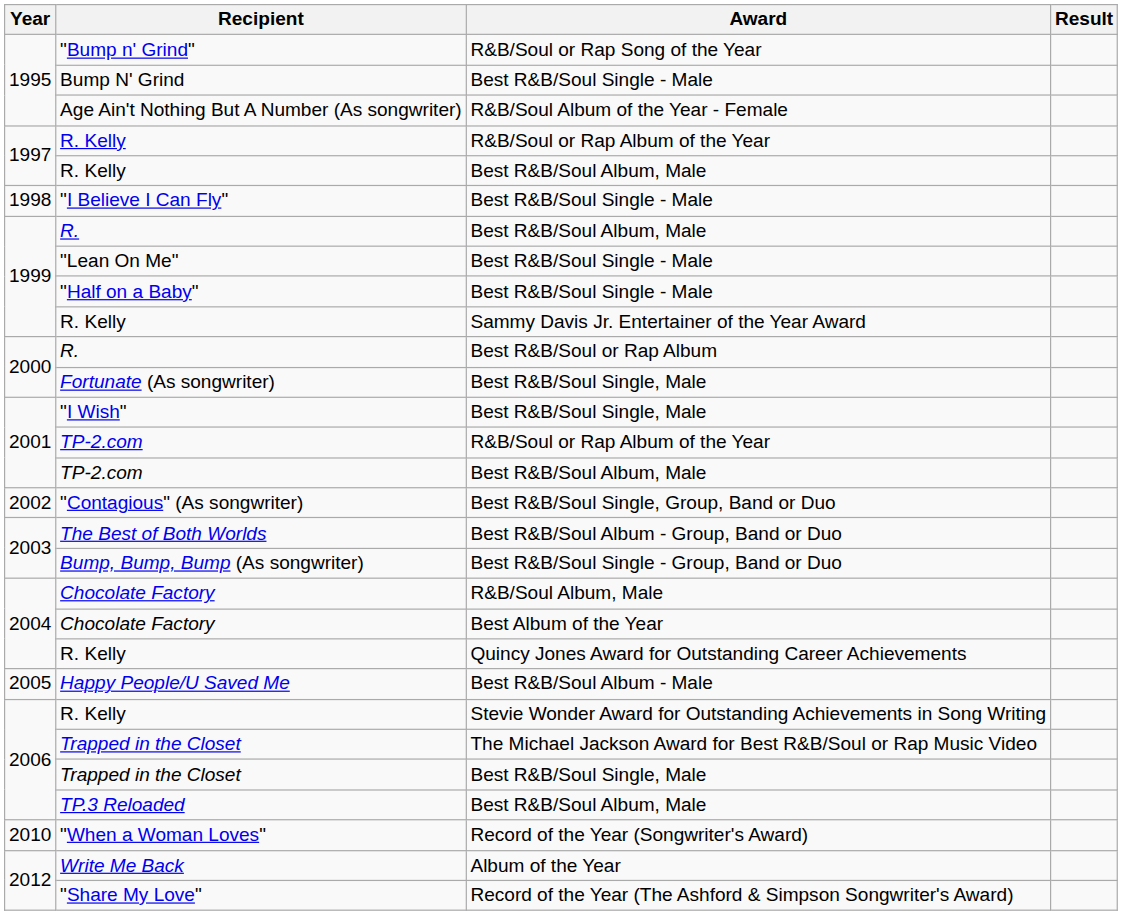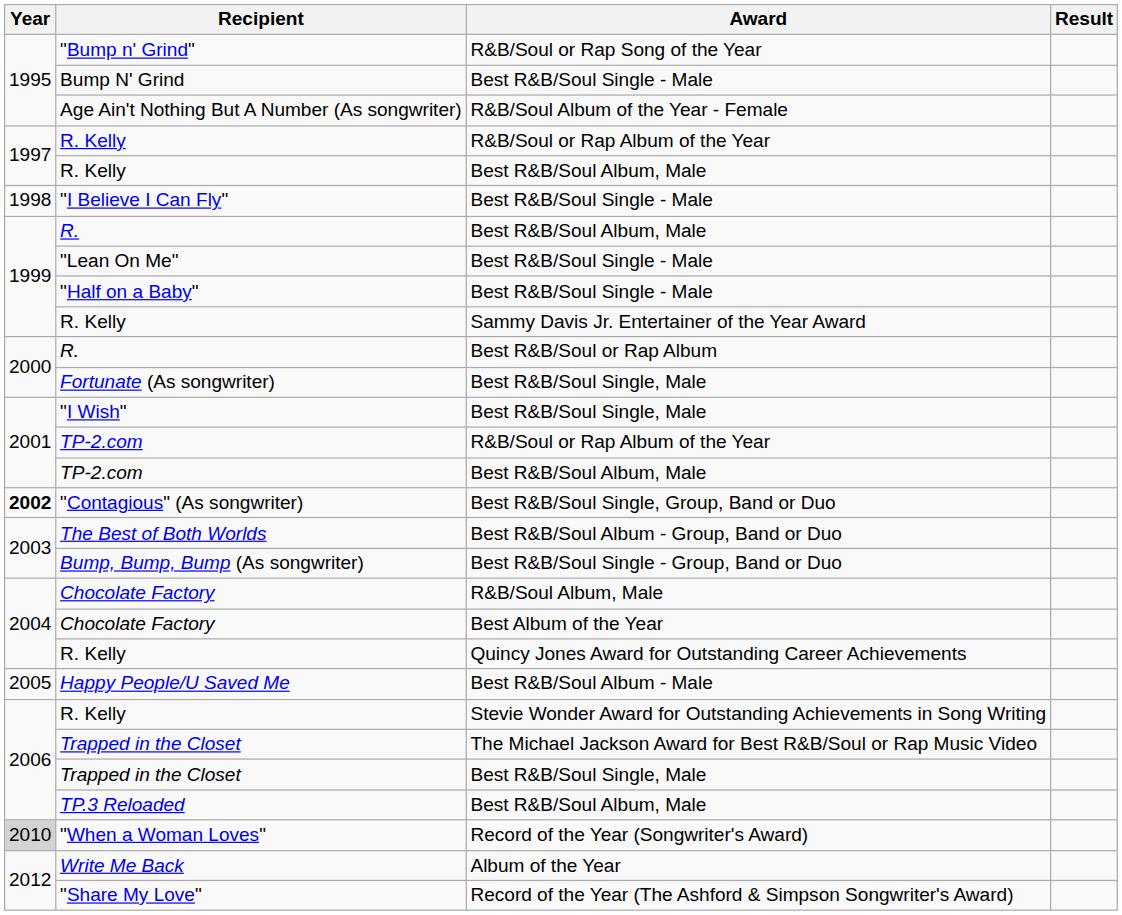(30, 502) normal -> (30, 502) bold
(30, 834) no background -> (30, 834) lightgrey background
